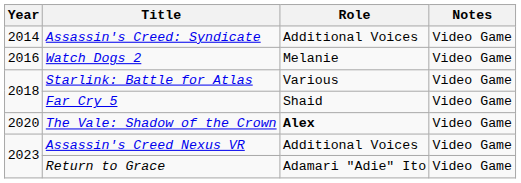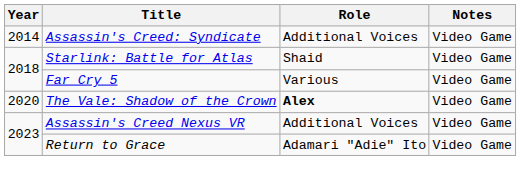- row: (94, 59)
(311, 80) Various -> (303, 59) Shaid
(303, 102) Shaid -> (311, 80) Various
